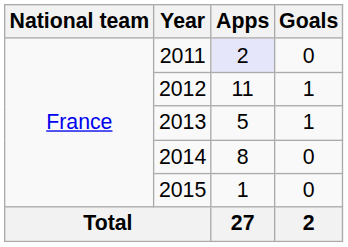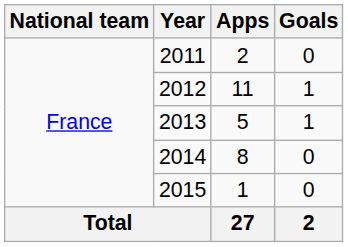(243, 55) lavender background -> (243, 55) no background
